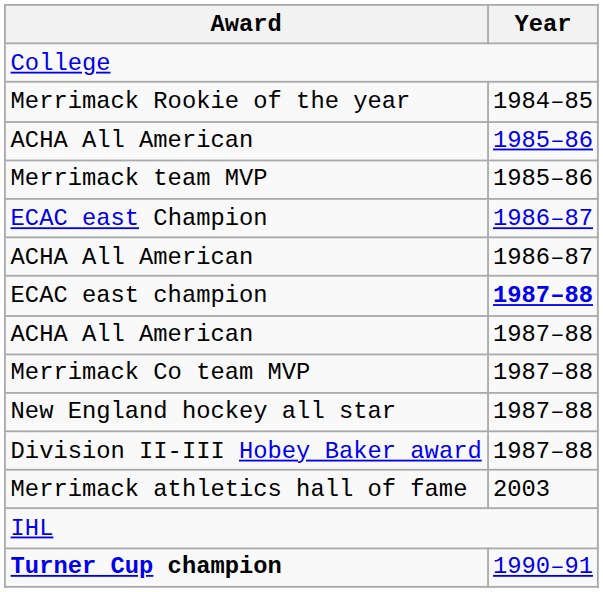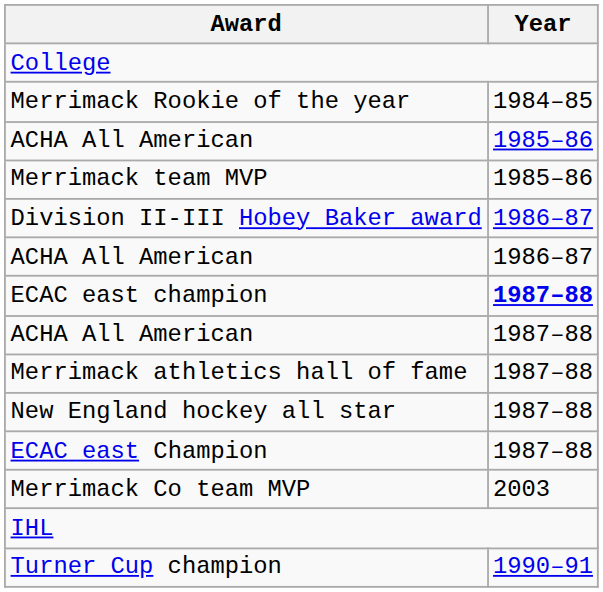(139, 218) ECAC east Champion -> (246, 218) Division II-III Hobey Baker award
(160, 373) Merrimack Co team MVP -> (239, 373) Merrimack athletics hall of fame
(246, 451) Division II-III Hobey Baker award -> (139, 451) ECAC east Champion
(239, 490) Merrimack athletics hall of fame -> (160, 490) Merrimack Co team MVP
(146, 567) bold -> (146, 567) normal
